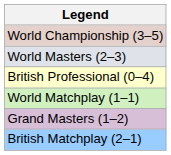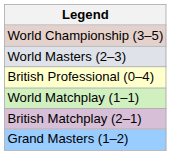(68, 118) Grand Masters (1–2) -> (75, 118) British Matchplay (2–1)
(75, 139) British Matchplay (2–1) -> (68, 139) Grand Masters (1–2)
